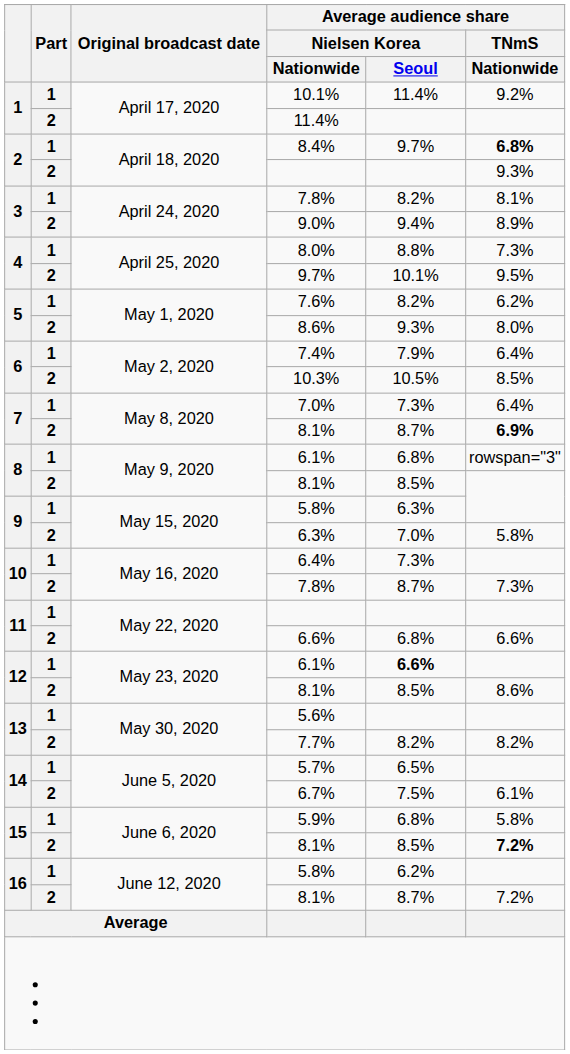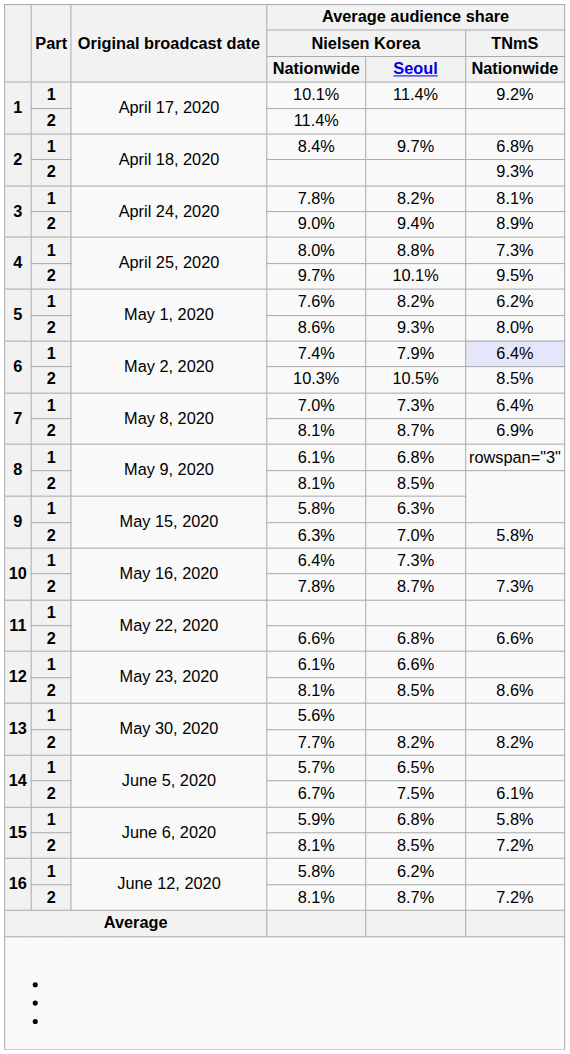(515, 146) bold -> (515, 146) normal
(515, 353) no background -> (515, 353) lavender background
(515, 431) bold -> (515, 431) normal
(416, 664) bold -> (416, 664) normal
(515, 845) bold -> (515, 845) normal
